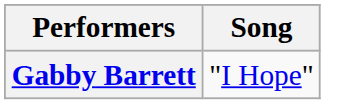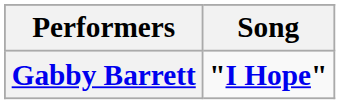(261, 74) normal -> (268, 74) bold
